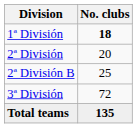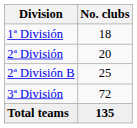(105, 34) bold -> (105, 34) normal
